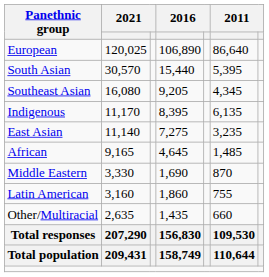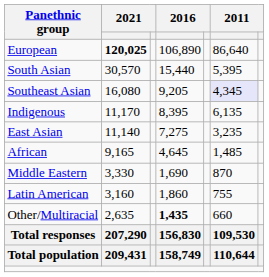(126, 49) normal -> (126, 49) bold
(227, 91) no background -> (227, 91) lavender background
(173, 214) normal -> (173, 214) bold
